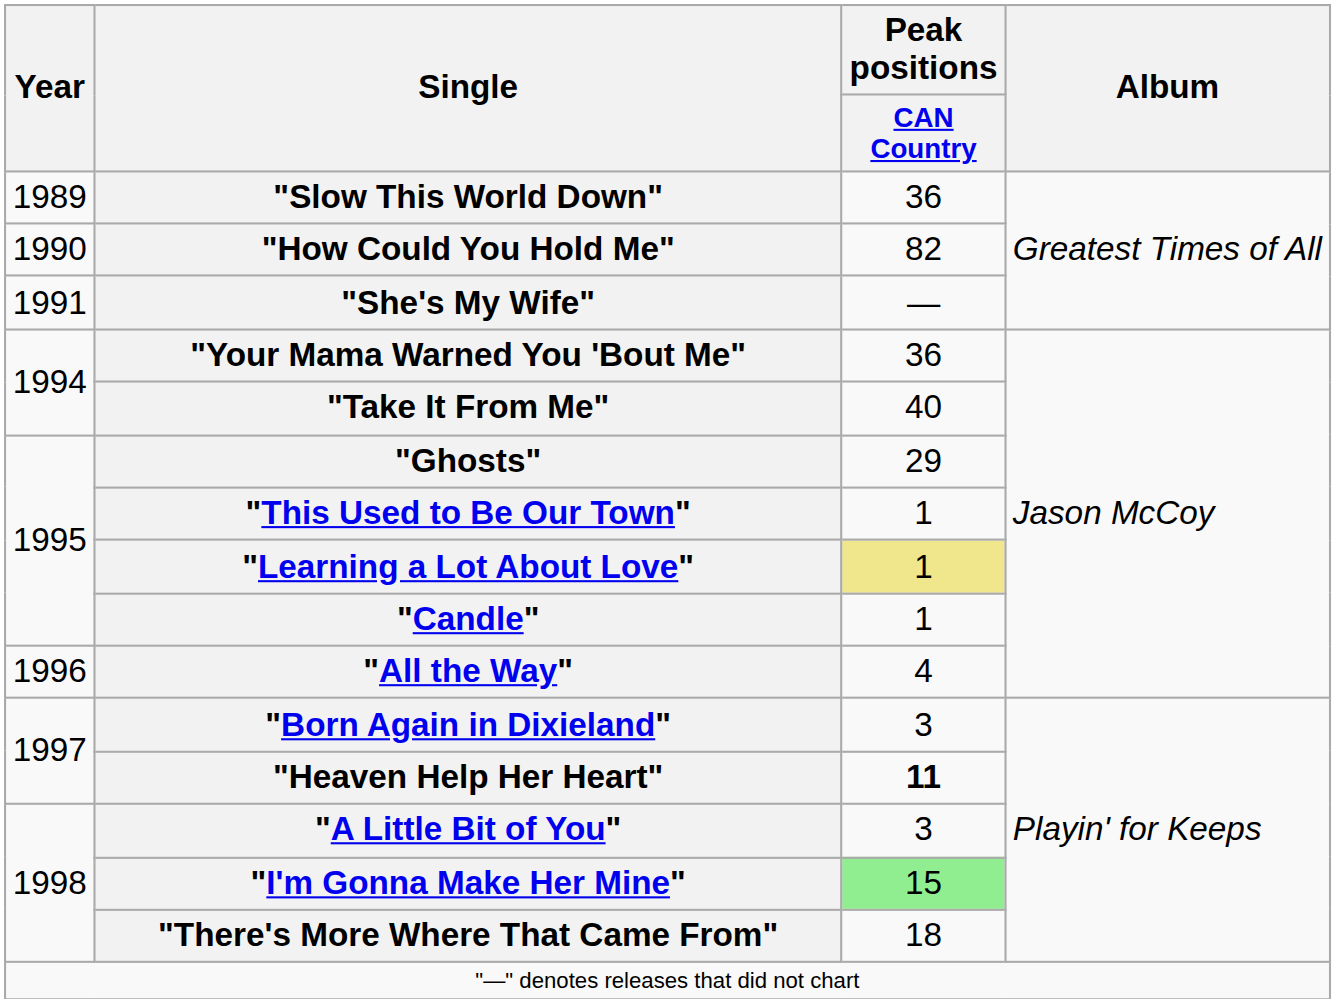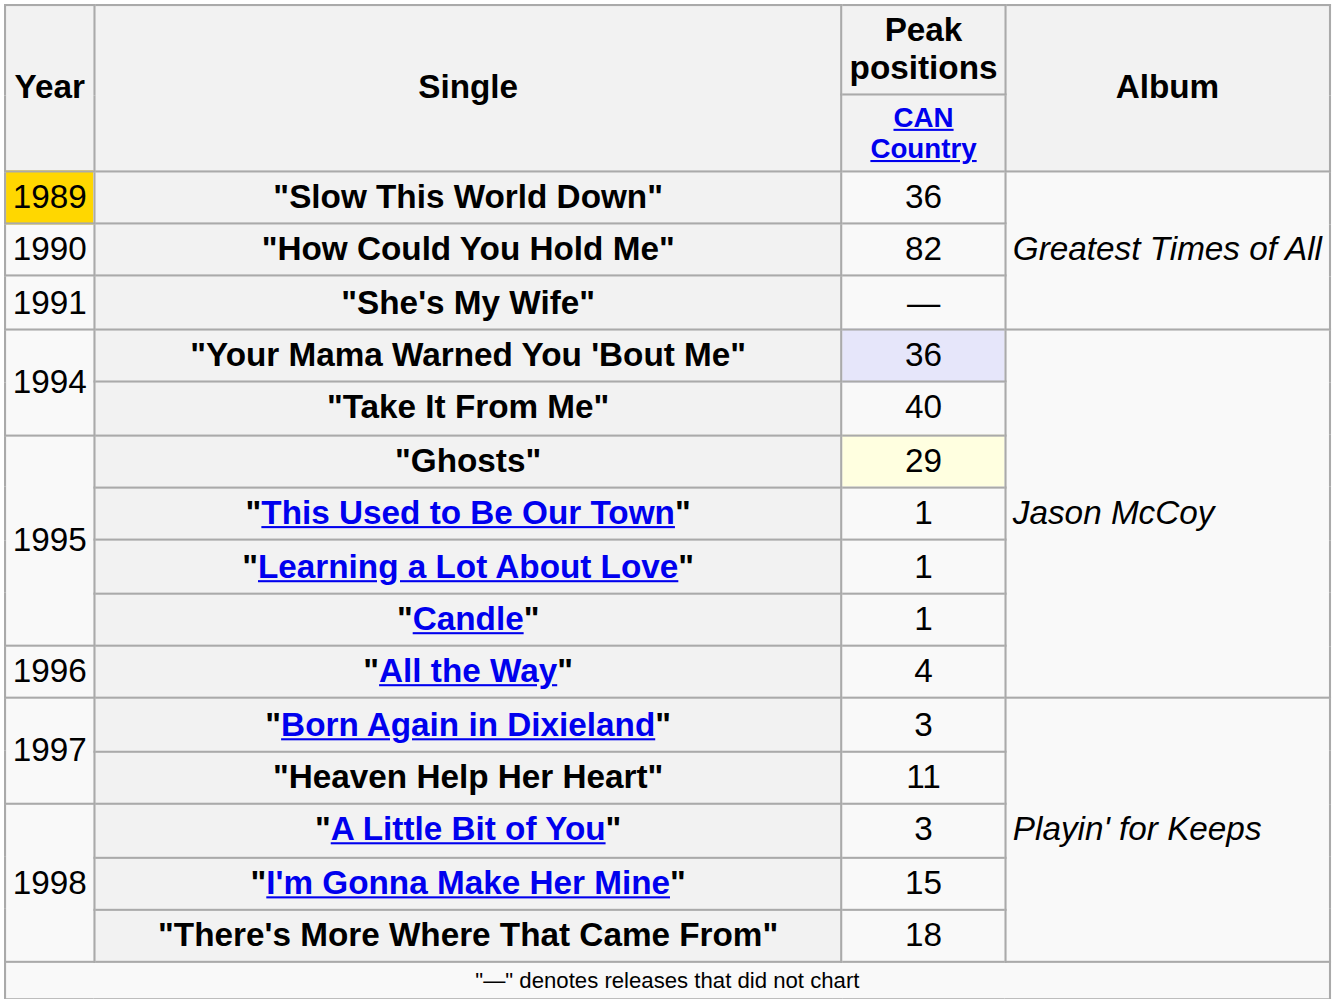(50, 196) no background -> (50, 196) gold background
(924, 354) no background -> (924, 354) lavender background
(924, 460) no background -> (924, 460) lightyellow background
(924, 566) khaki background -> (924, 566) no background
(924, 777) bold -> (924, 777) normal
(924, 882) lightgreen background -> (924, 882) no background
